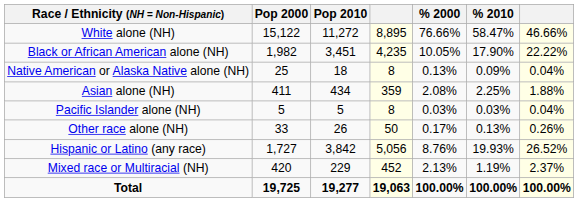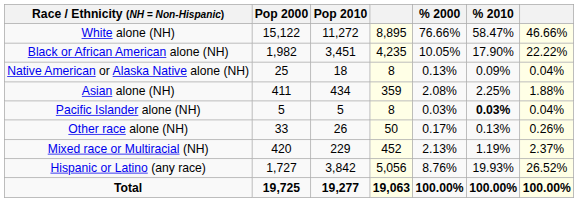(493, 110) normal -> (493, 110) bold
rows swapped: (128, 168) <-> (128, 149)
